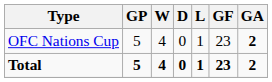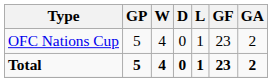(252, 41) bold -> (252, 41) normal
